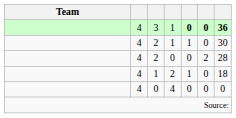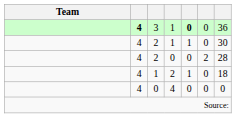(139, 27) normal -> (139, 27) bold
(206, 27) bold -> (206, 27) normal
(223, 27) bold -> (223, 27) normal
